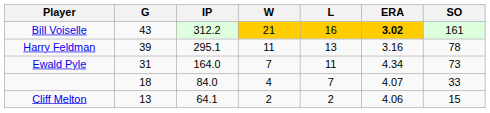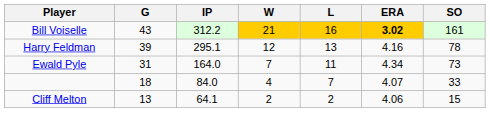(269, 47) 11 -> (269, 47) 12
(393, 47) 3.16 -> (393, 47) 4.16
